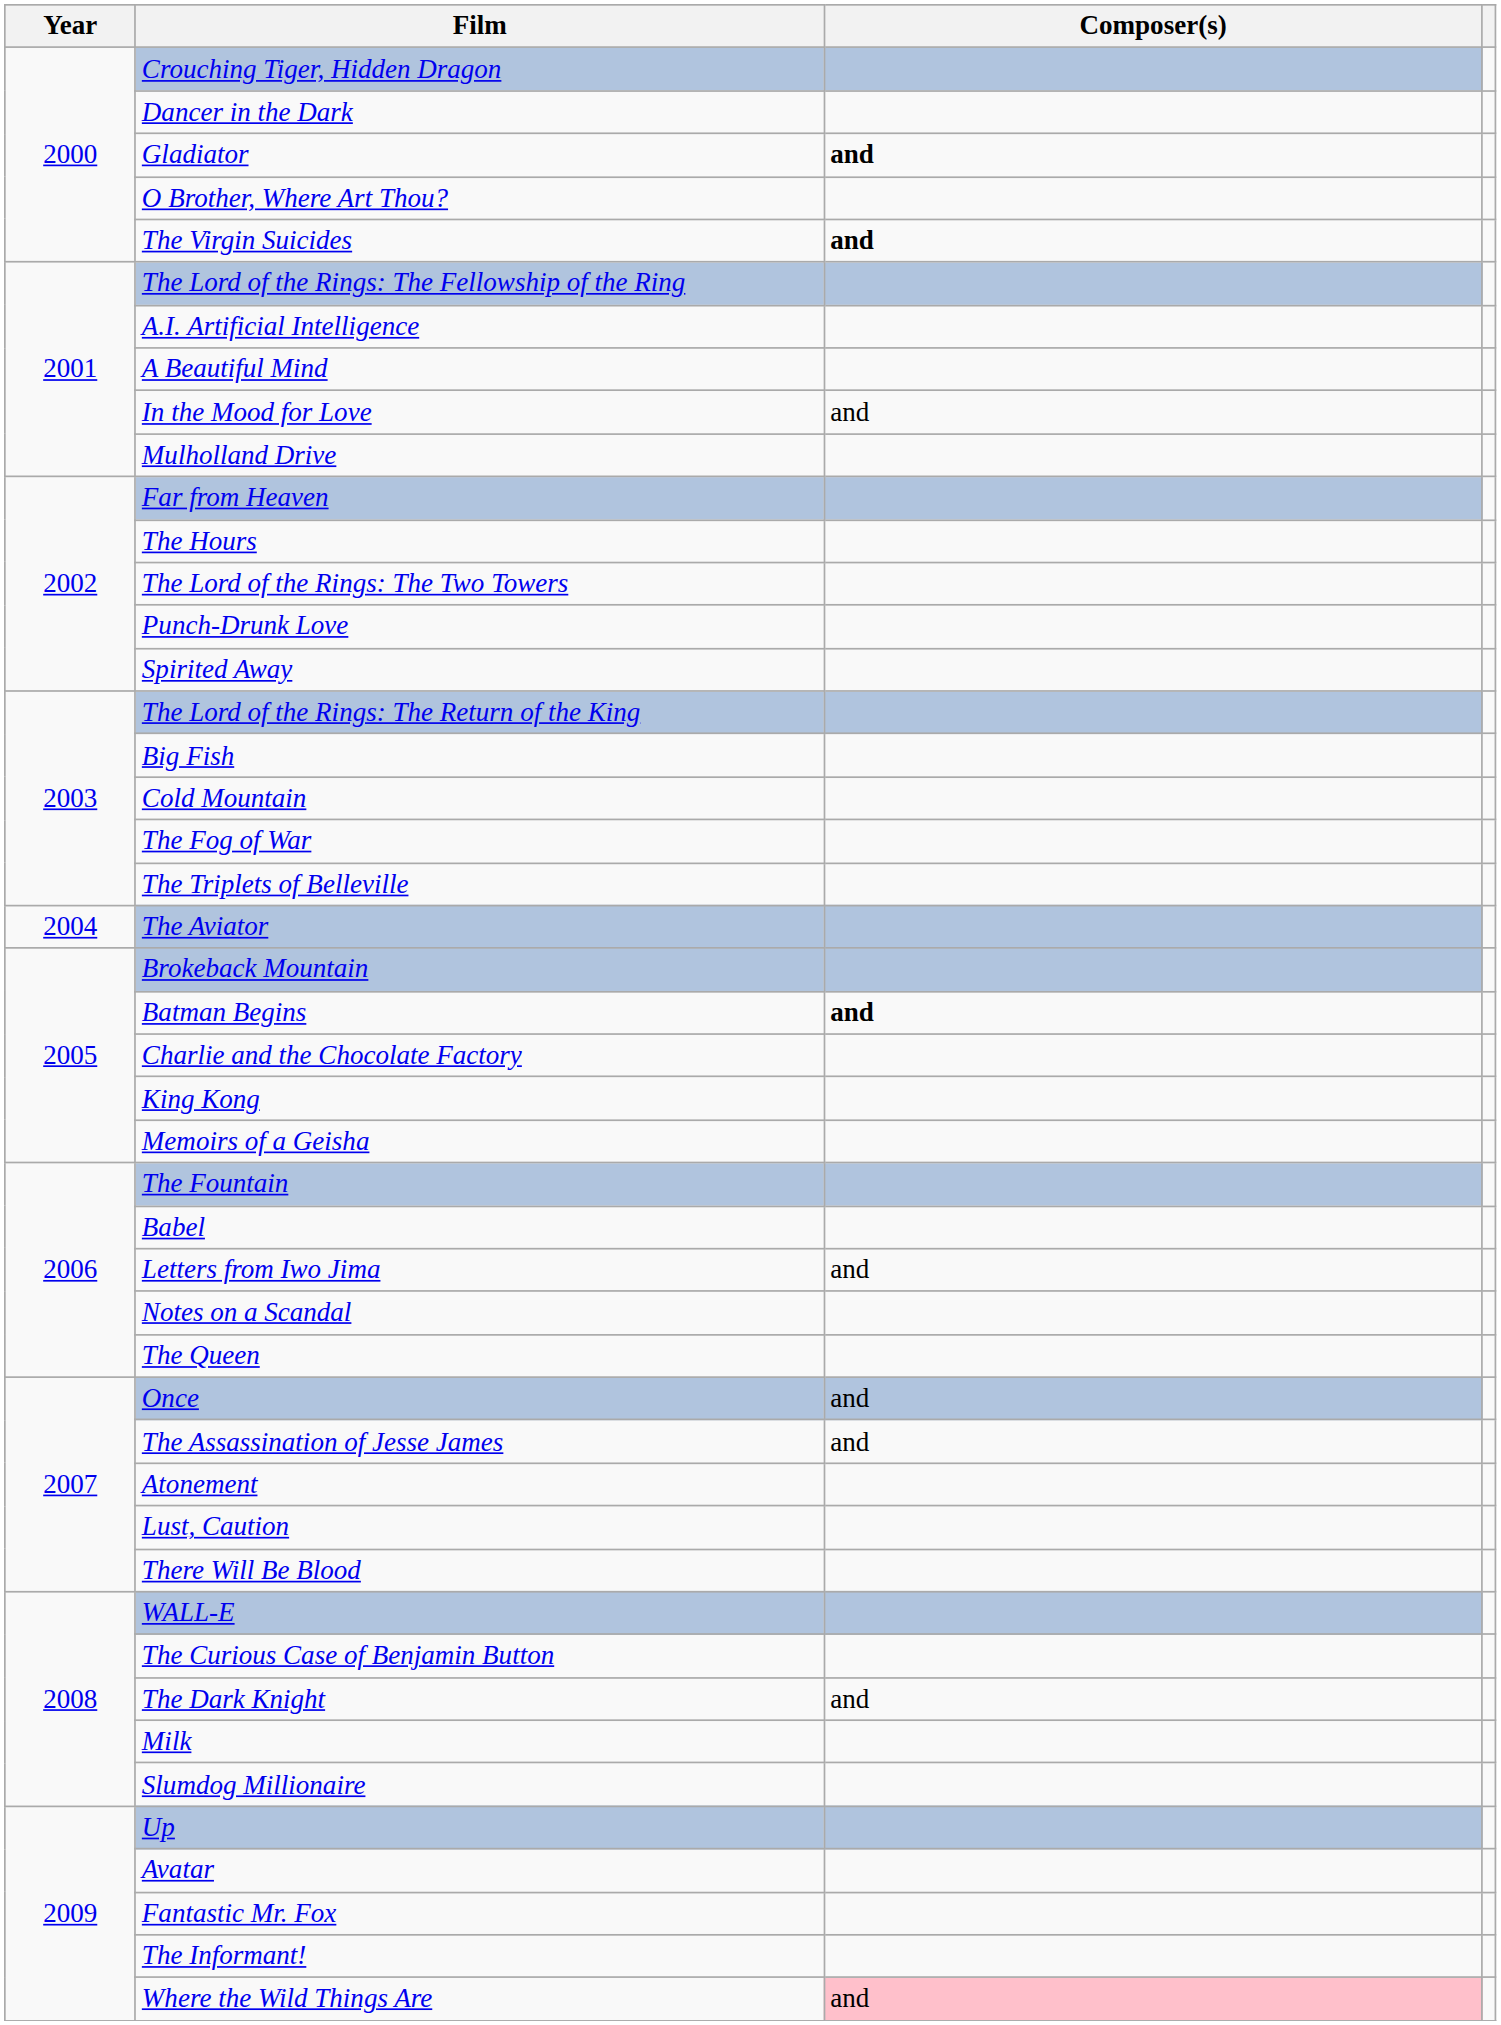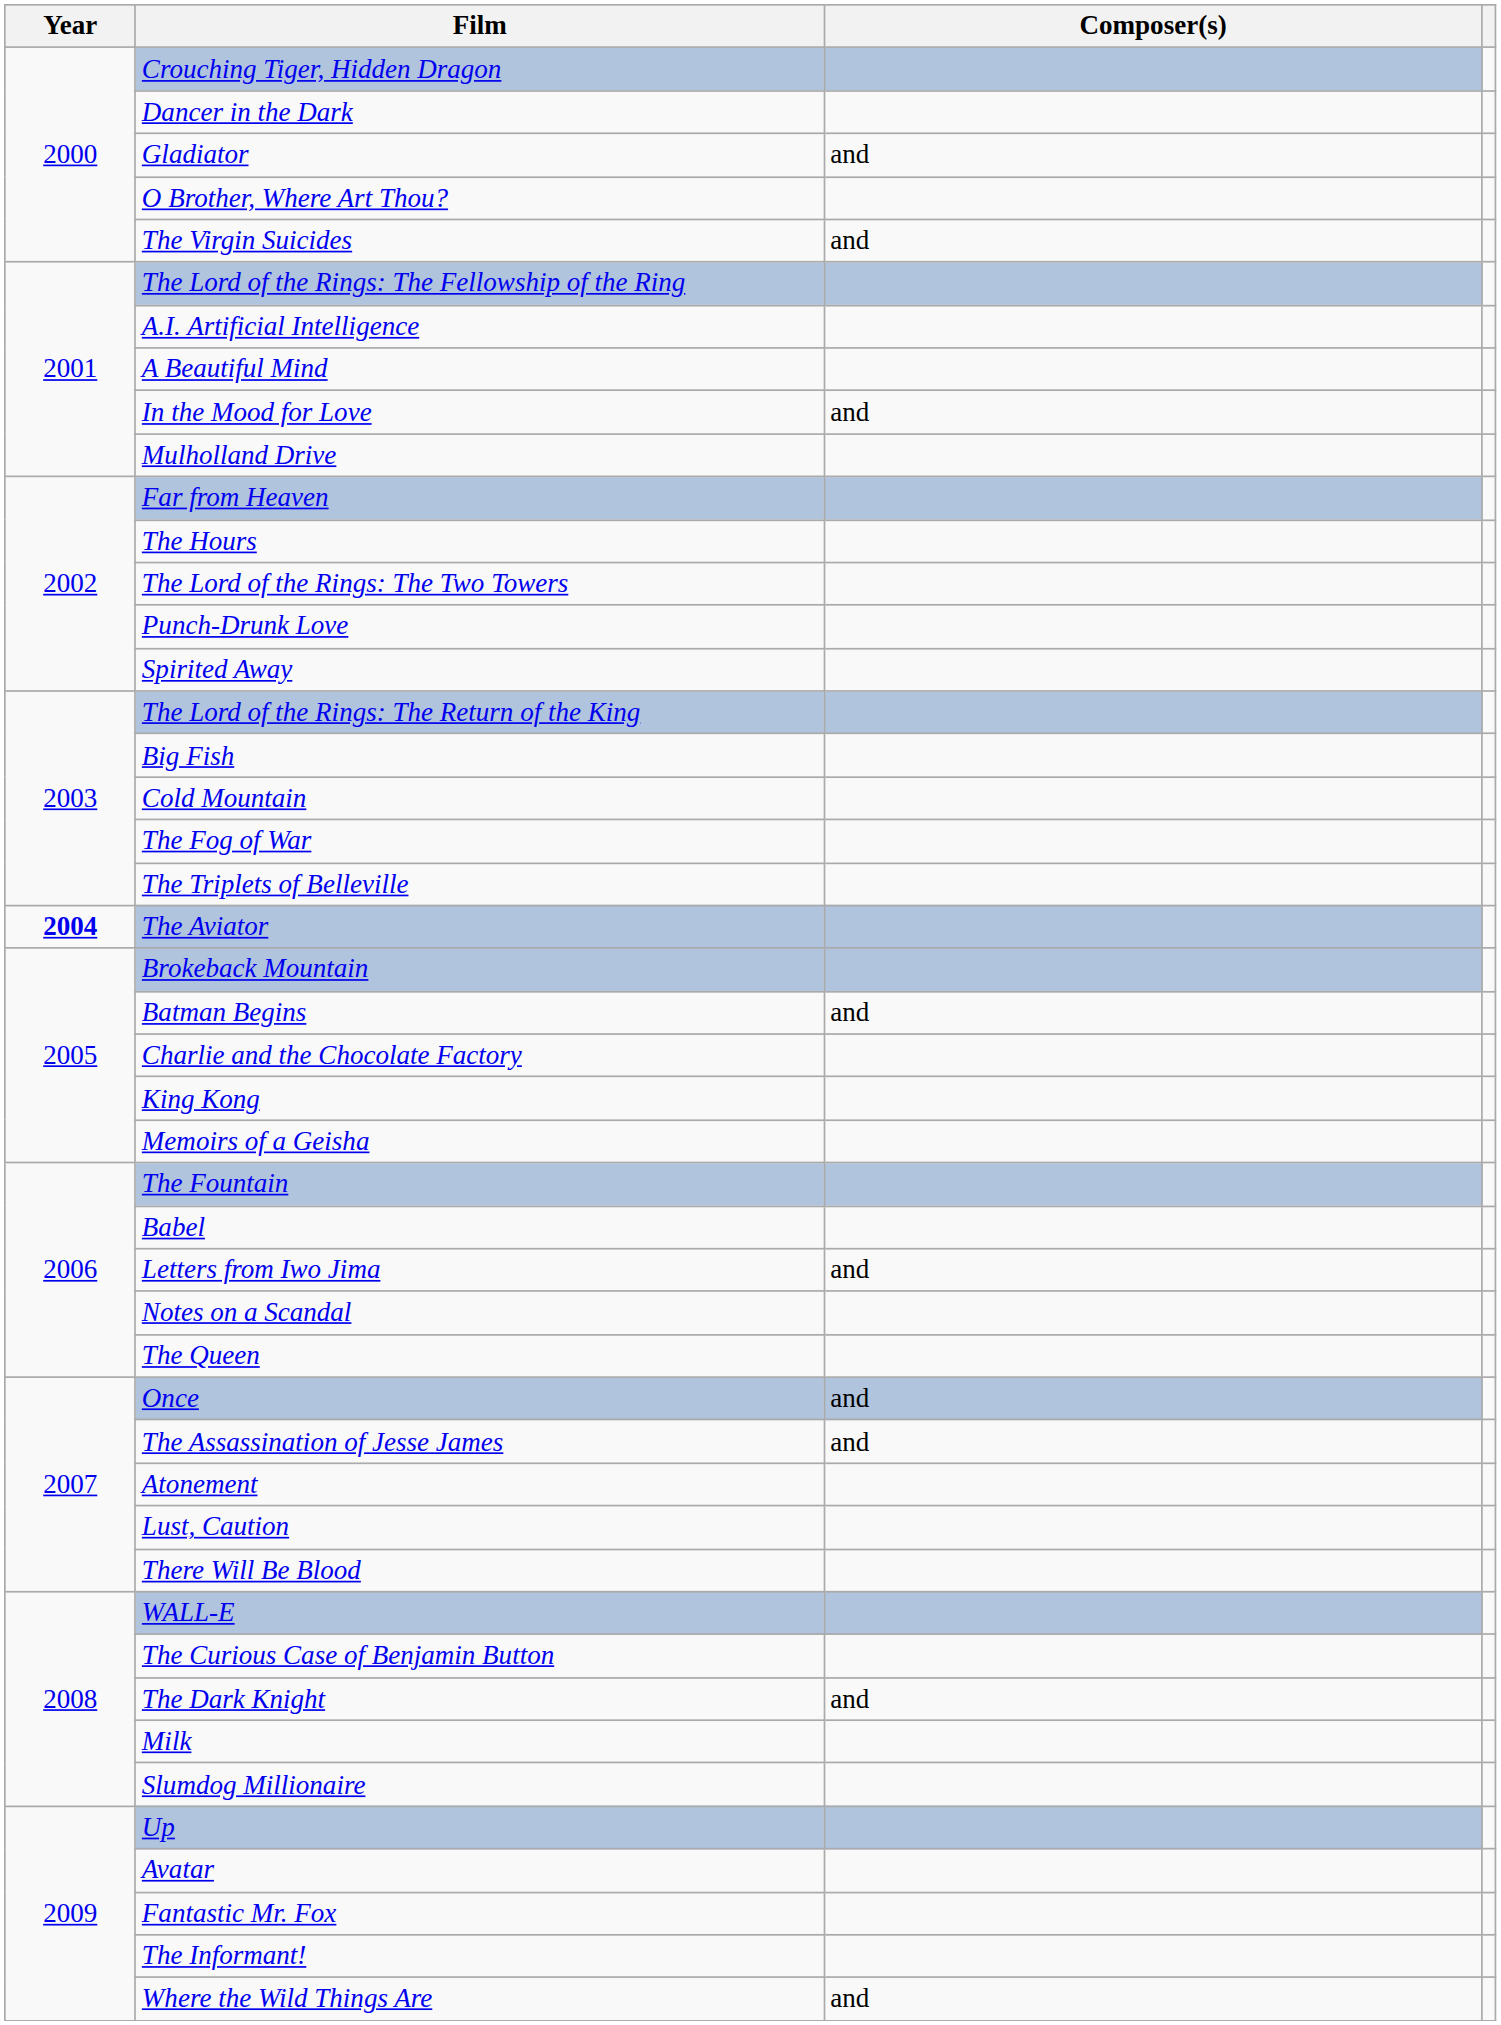(852, 154) bold -> (850, 154) normal
(852, 240) bold -> (850, 240) normal
(70, 926) normal -> (70, 926) bold
(852, 1012) bold -> (850, 1012) normal
(850, 1998) pink background -> (850, 1998) no background
